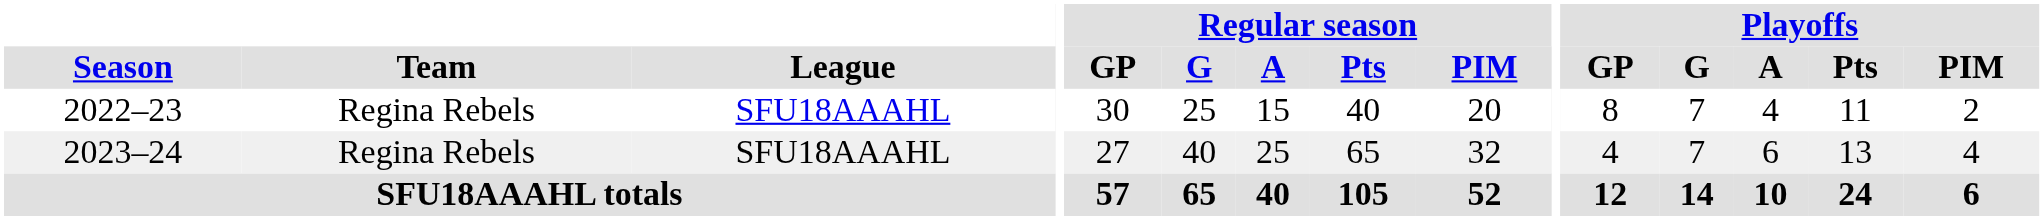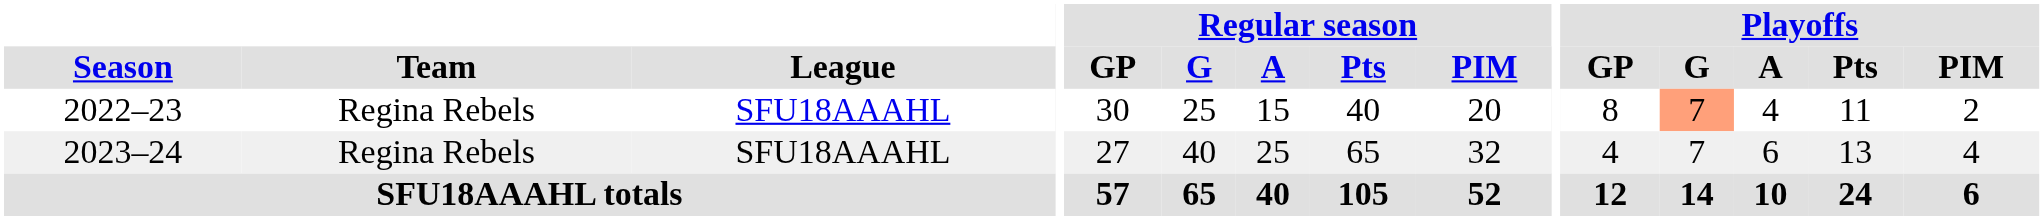(1697, 109) no background -> (1697, 109) lightsalmon background
